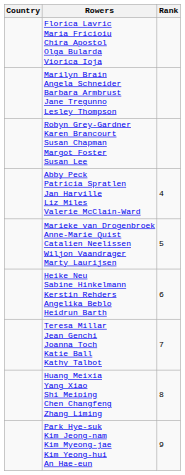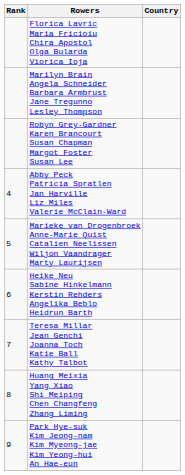columns swapped: (169, 11) <-> (23, 11)
